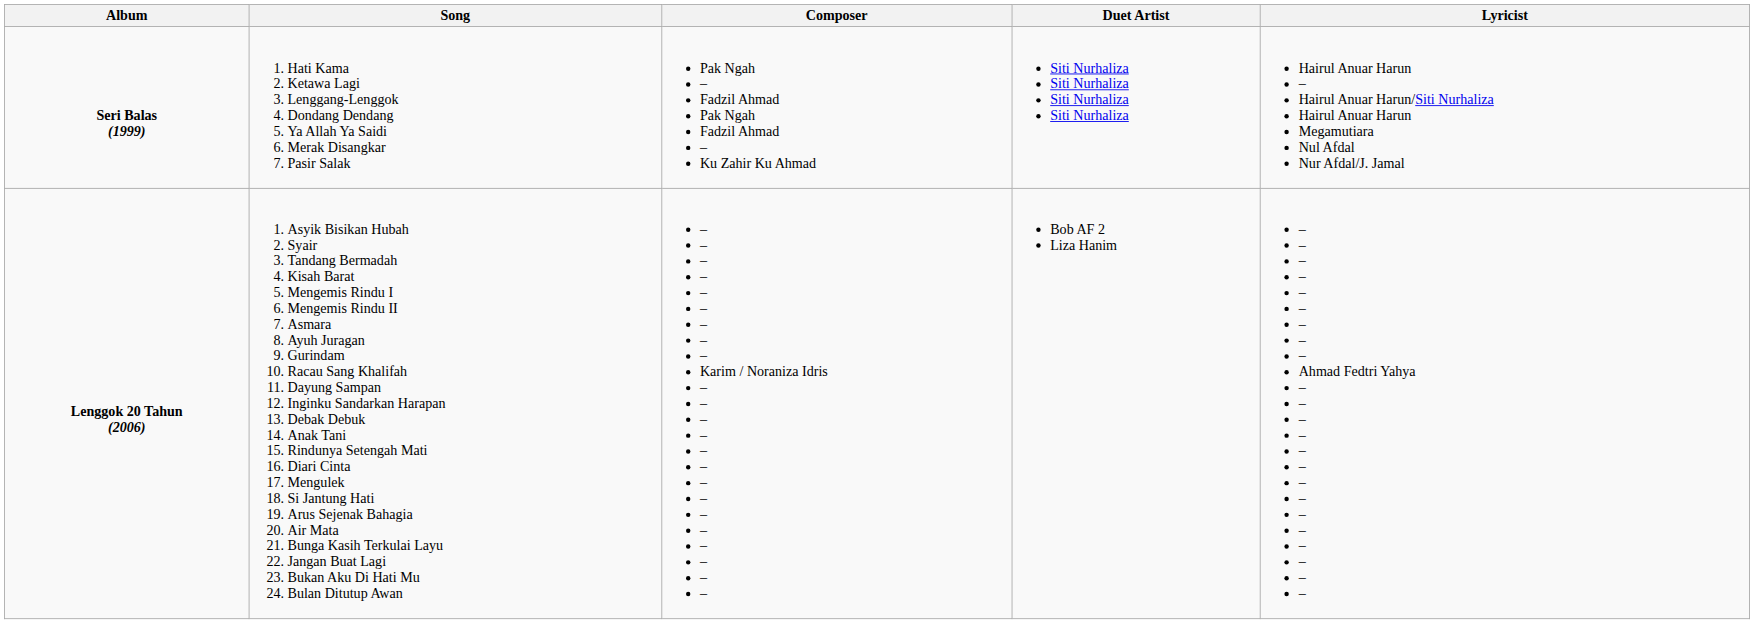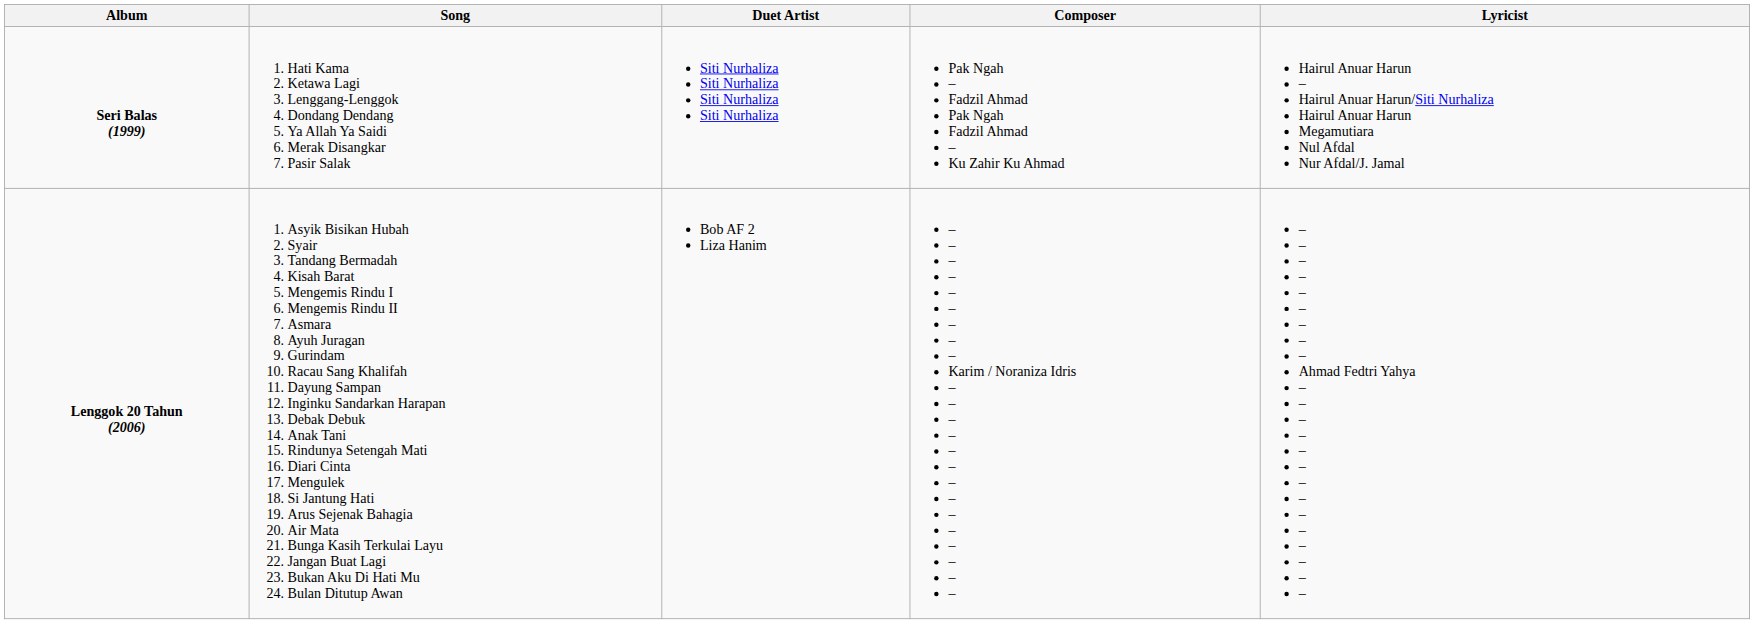columns swapped: (1136, 15) <-> (837, 15)
